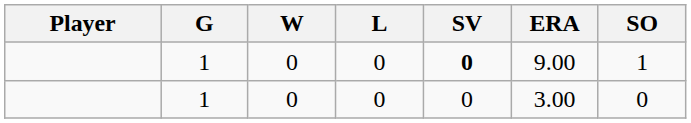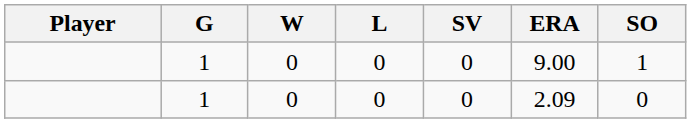(467, 61) bold -> (467, 61) normal
(555, 99) 3.00 -> (555, 99) 2.09
